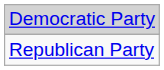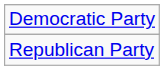(82, 19) lightgrey background -> (82, 19) no background
